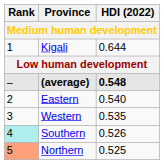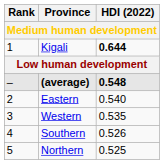(112, 47) normal -> (112, 47) bold
(10, 133) paleturquoise background -> (10, 133) no background
(10, 151) lightsalmon background -> (10, 151) no background
